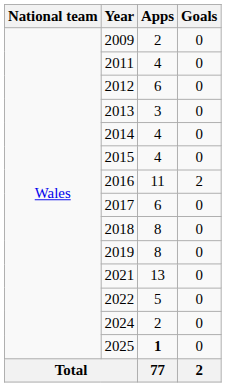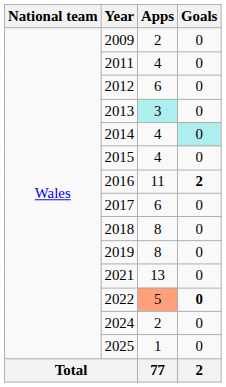(158, 110) no background -> (158, 110) paleturquoise background
(199, 134) no background -> (199, 134) paleturquoise background
(199, 181) normal -> (199, 181) bold
(158, 299) no background -> (158, 299) lightsalmon background
(199, 299) normal -> (199, 299) bold
(158, 346) bold -> (158, 346) normal
